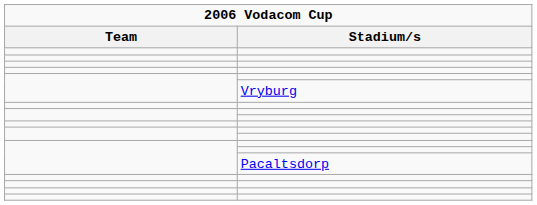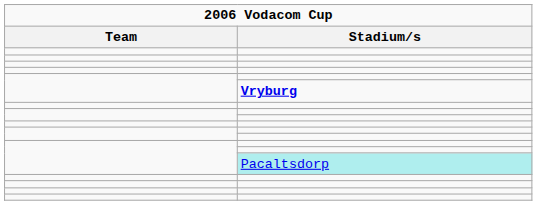(269, 91) normal -> (269, 91) bold
(285, 164) no background -> (285, 164) paleturquoise background
